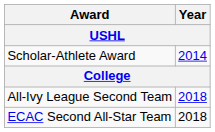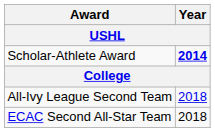(193, 55) normal -> (193, 55) bold
